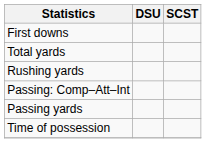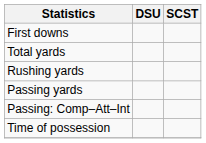rows swapped: (45, 109) <-> (69, 90)
